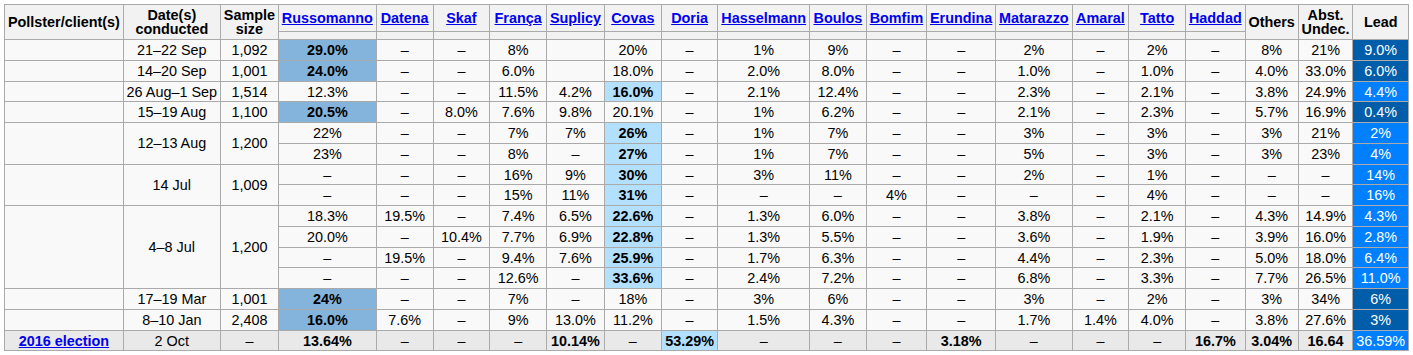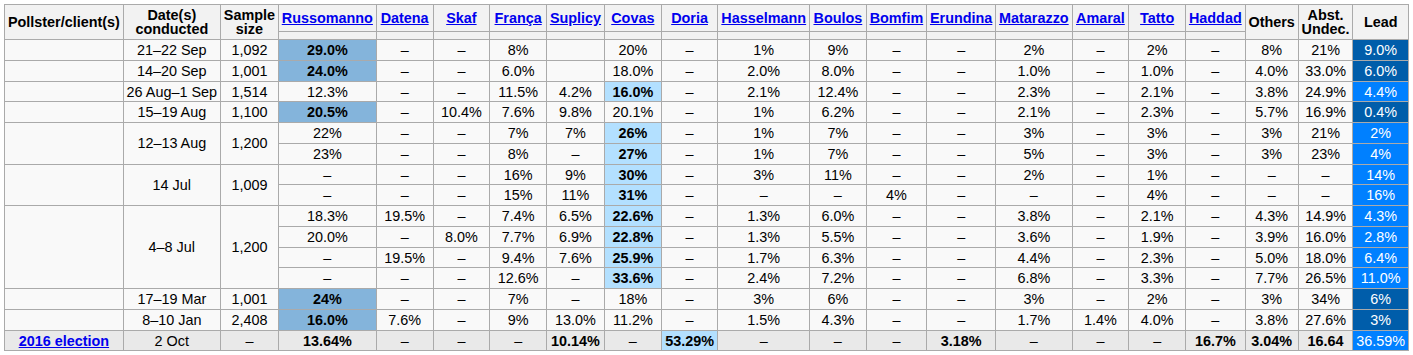(461, 112) 8.0% -> (461, 112) 10.4%
(461, 237) 10.4% -> (461, 237) 8.0%
